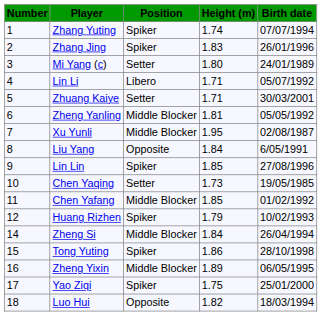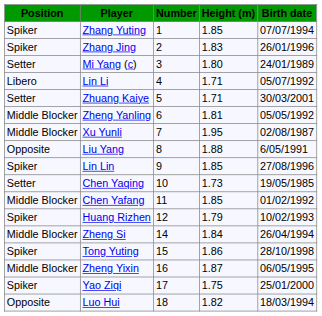columns swapped: (27, 13) <-> (161, 13)
(212, 30) 1.74 -> (212, 30) 1.85
(212, 149) 1.84 -> (212, 149) 1.88
(212, 268) 1.89 -> (212, 268) 1.87
